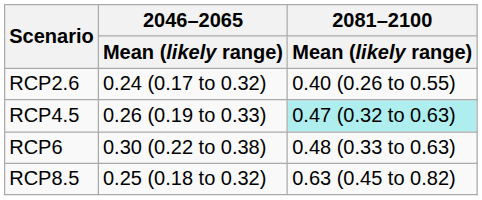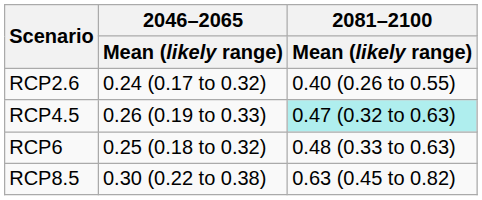(185, 147) 0.30 (0.22 to 0.38) -> (185, 147) 0.25 (0.18 to 0.32)
(185, 178) 0.25 (0.18 to 0.32) -> (185, 178) 0.30 (0.22 to 0.38)
